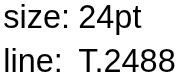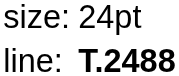(127, 61) normal -> (127, 61) bold
